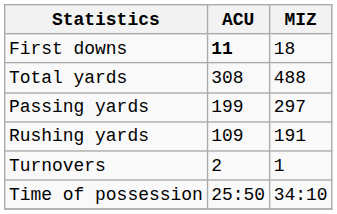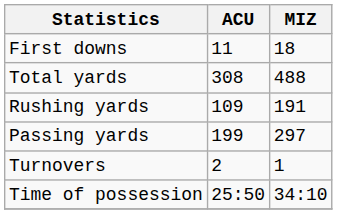(222, 49) bold -> (222, 49) normal
rows swapped: (79, 136) <-> (79, 107)
